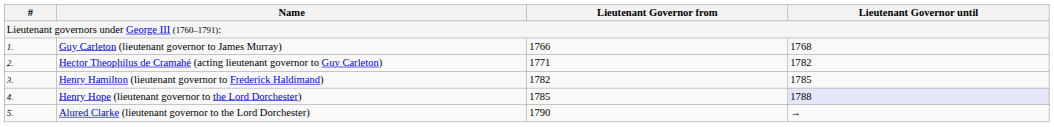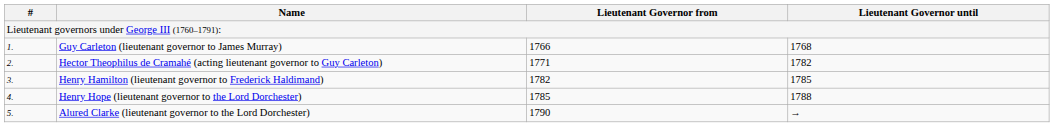(801, 96) lavender background -> (801, 96) no background
